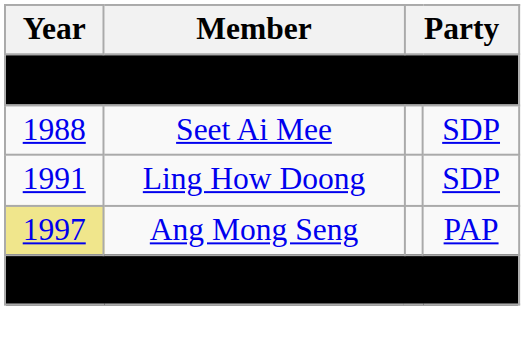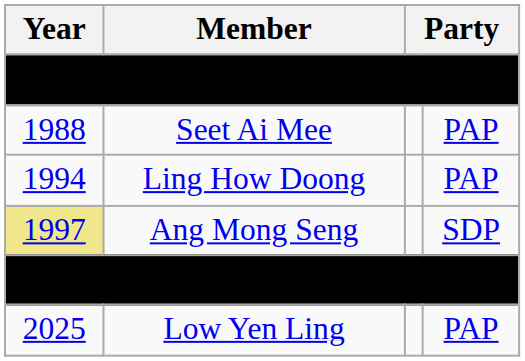(471, 129) SDP -> (471, 129) PAP
(54, 179) 1991 -> (54, 179) 1994
(471, 179) SDP -> (471, 179) PAP
(471, 229) PAP -> (471, 229) SDP
+ row: (254, 329)
